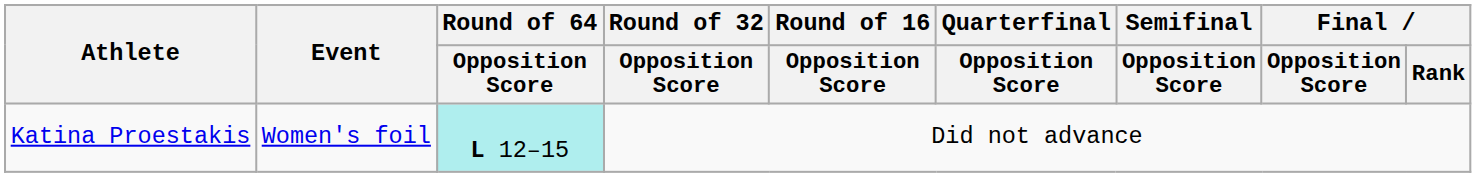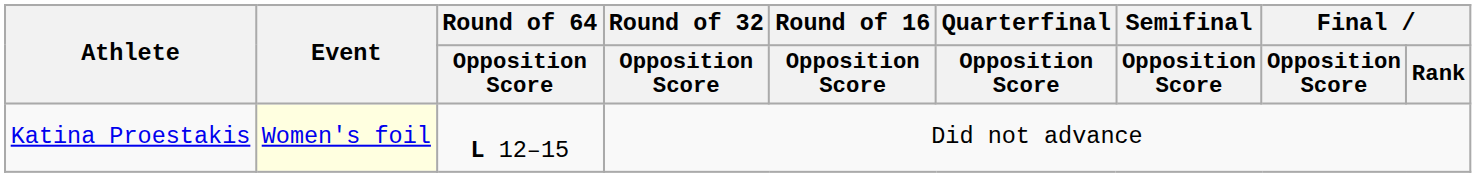(346, 137) no background -> (346, 137) lightyellow background
(520, 151) paleturquoise background -> (520, 151) no background
